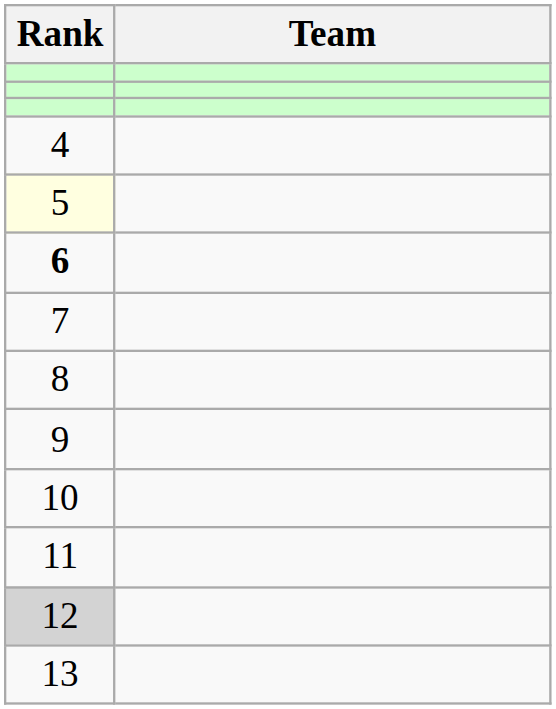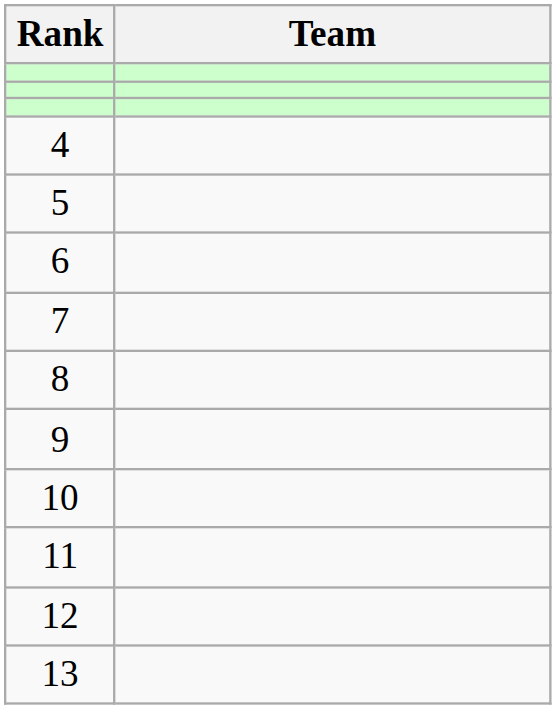(60, 203) lightyellow background -> (60, 203) no background
(60, 261) bold -> (60, 261) normal
(60, 615) lightgrey background -> (60, 615) no background
